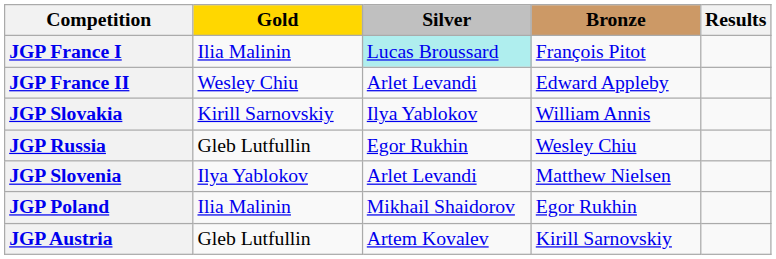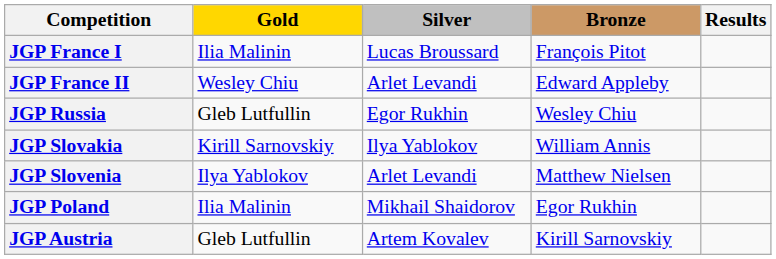(433, 51) paleturquoise background -> (433, 51) no background
rows swapped: (66, 113) <-> (58, 144)
